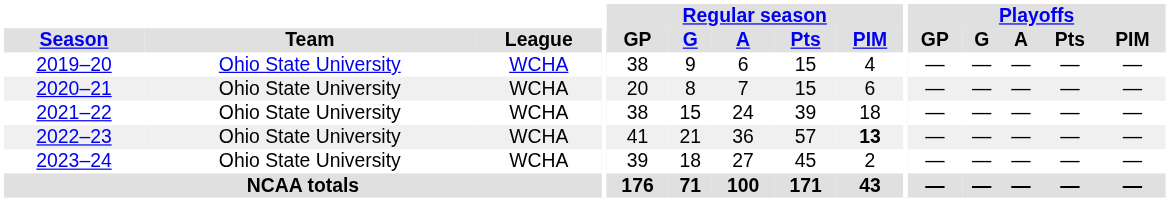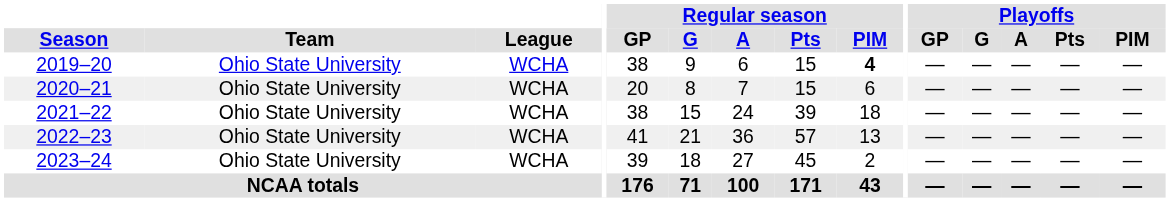(870, 64) normal -> (870, 64) bold
(870, 136) bold -> (870, 136) normal
